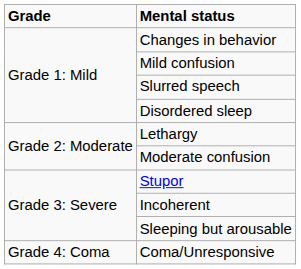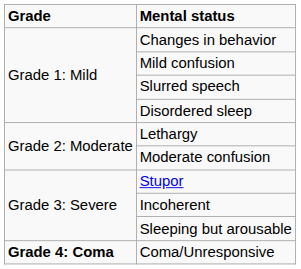(59, 252) normal -> (61, 252) bold
